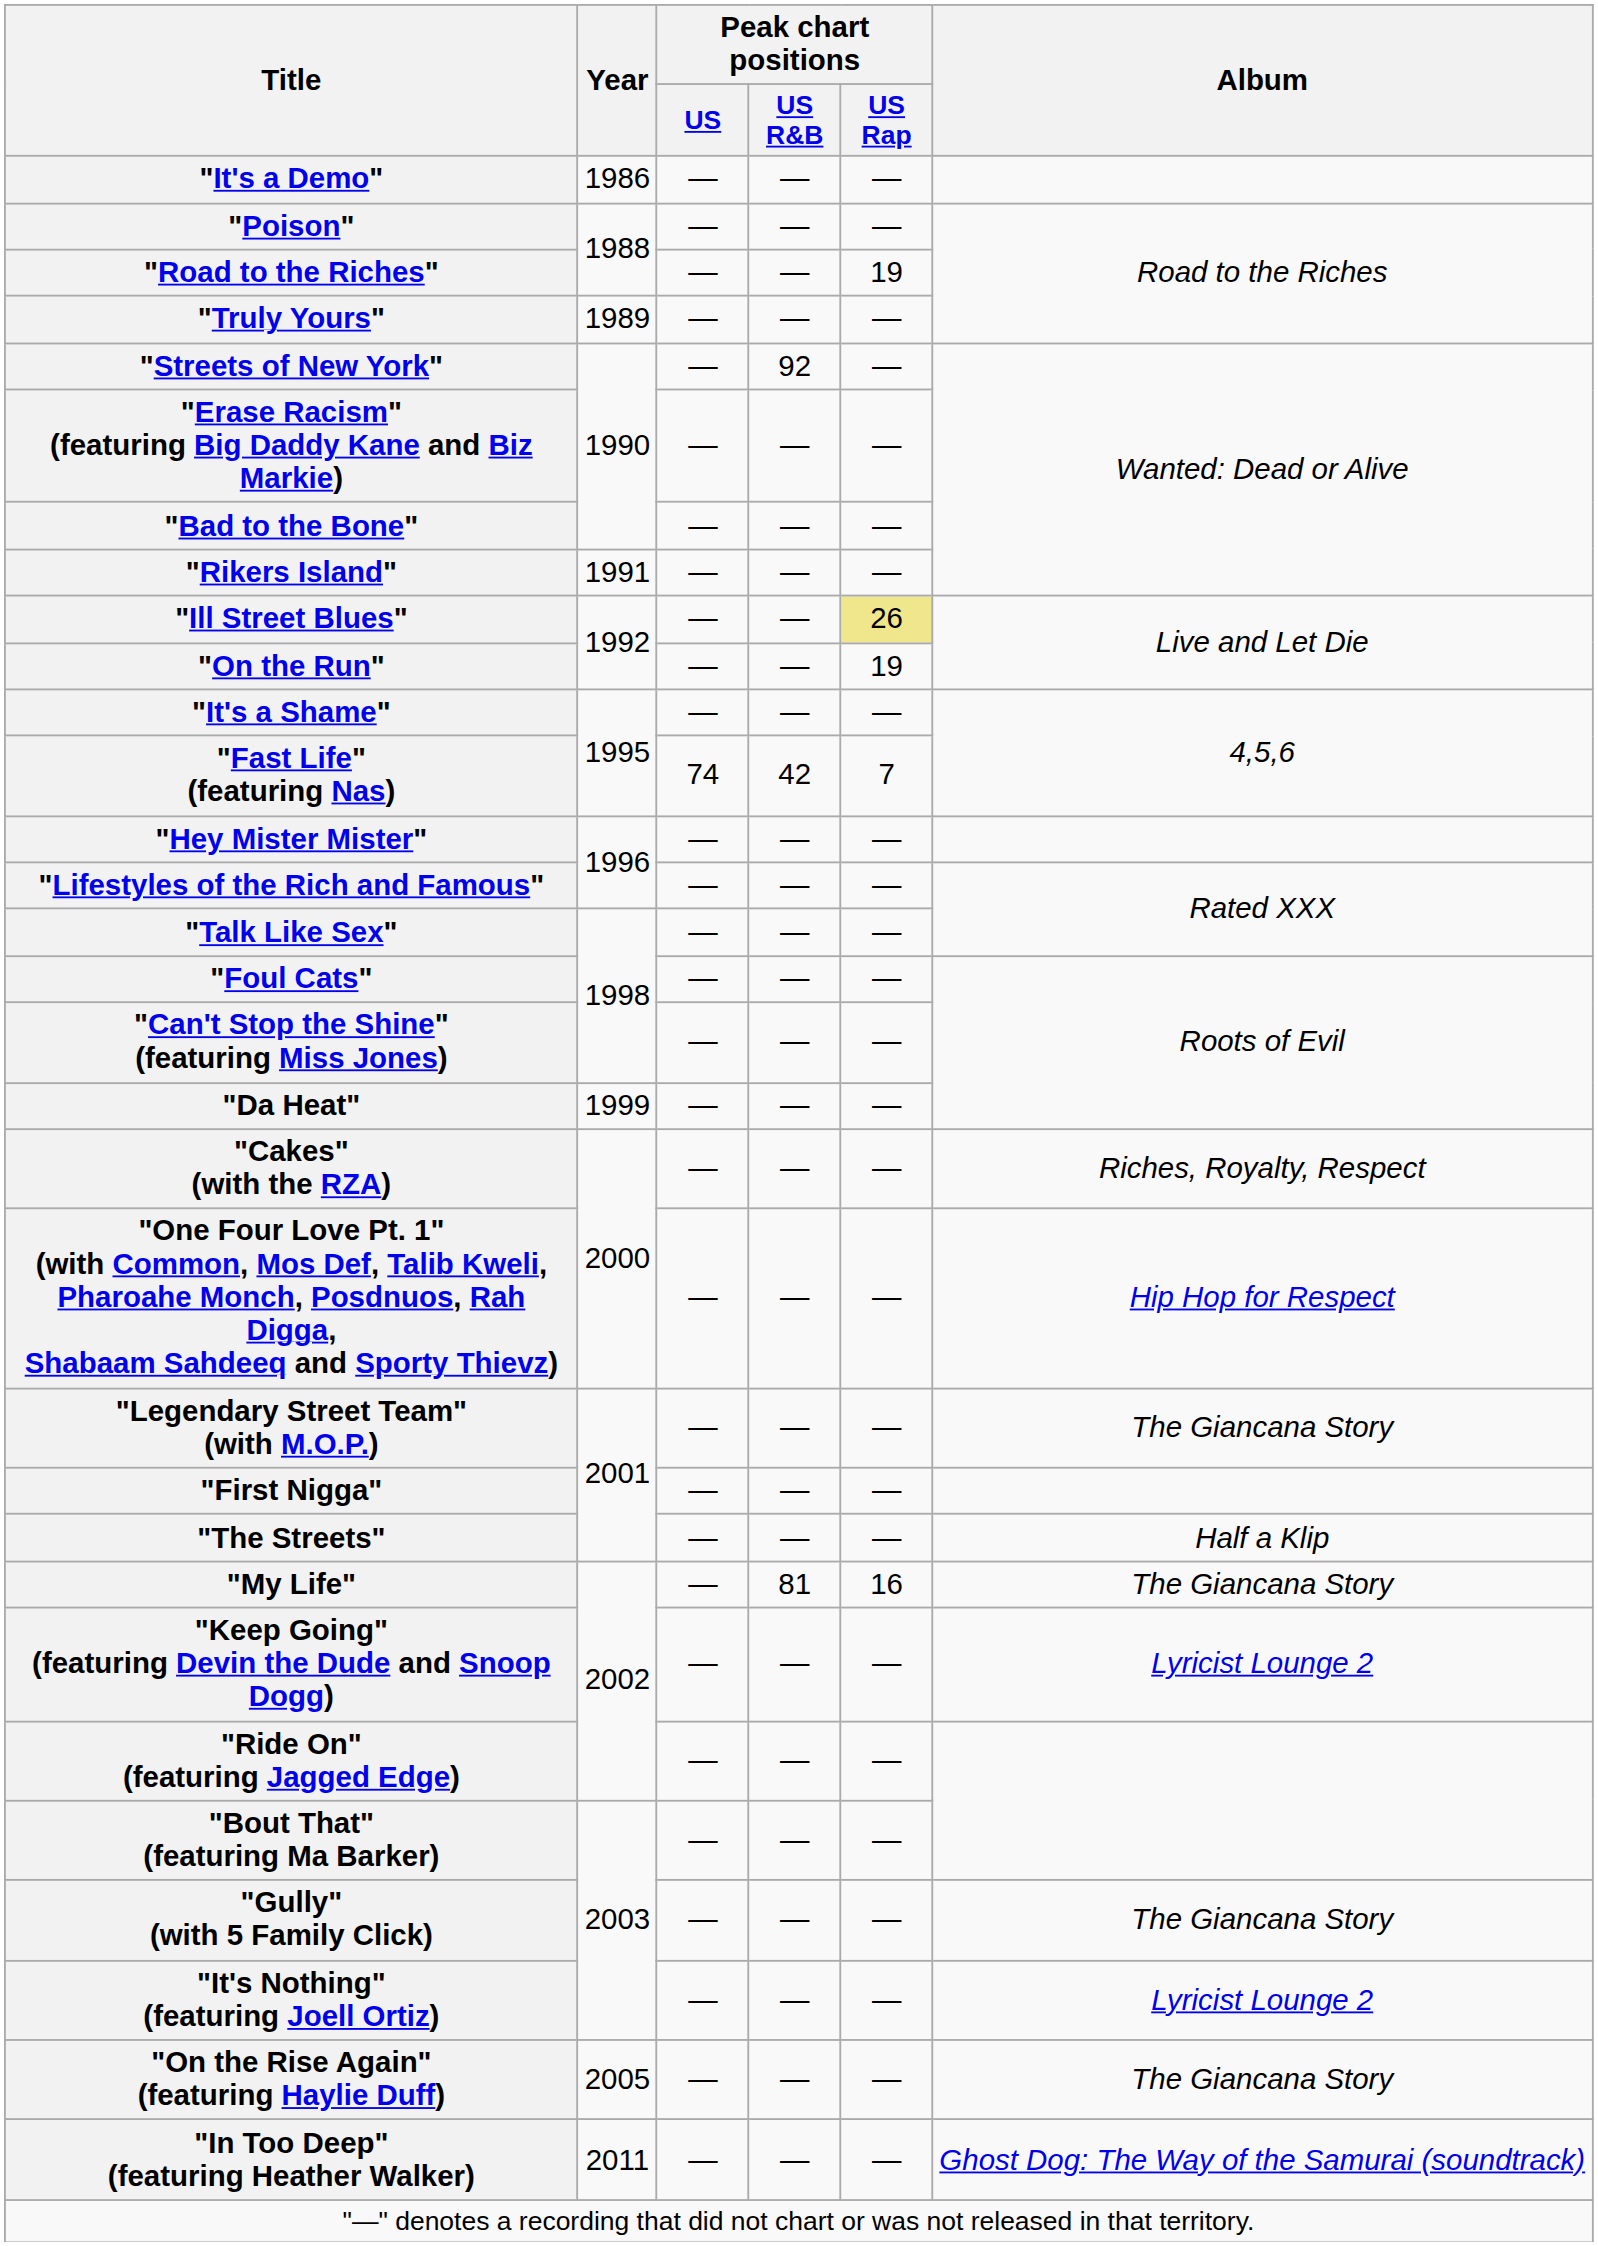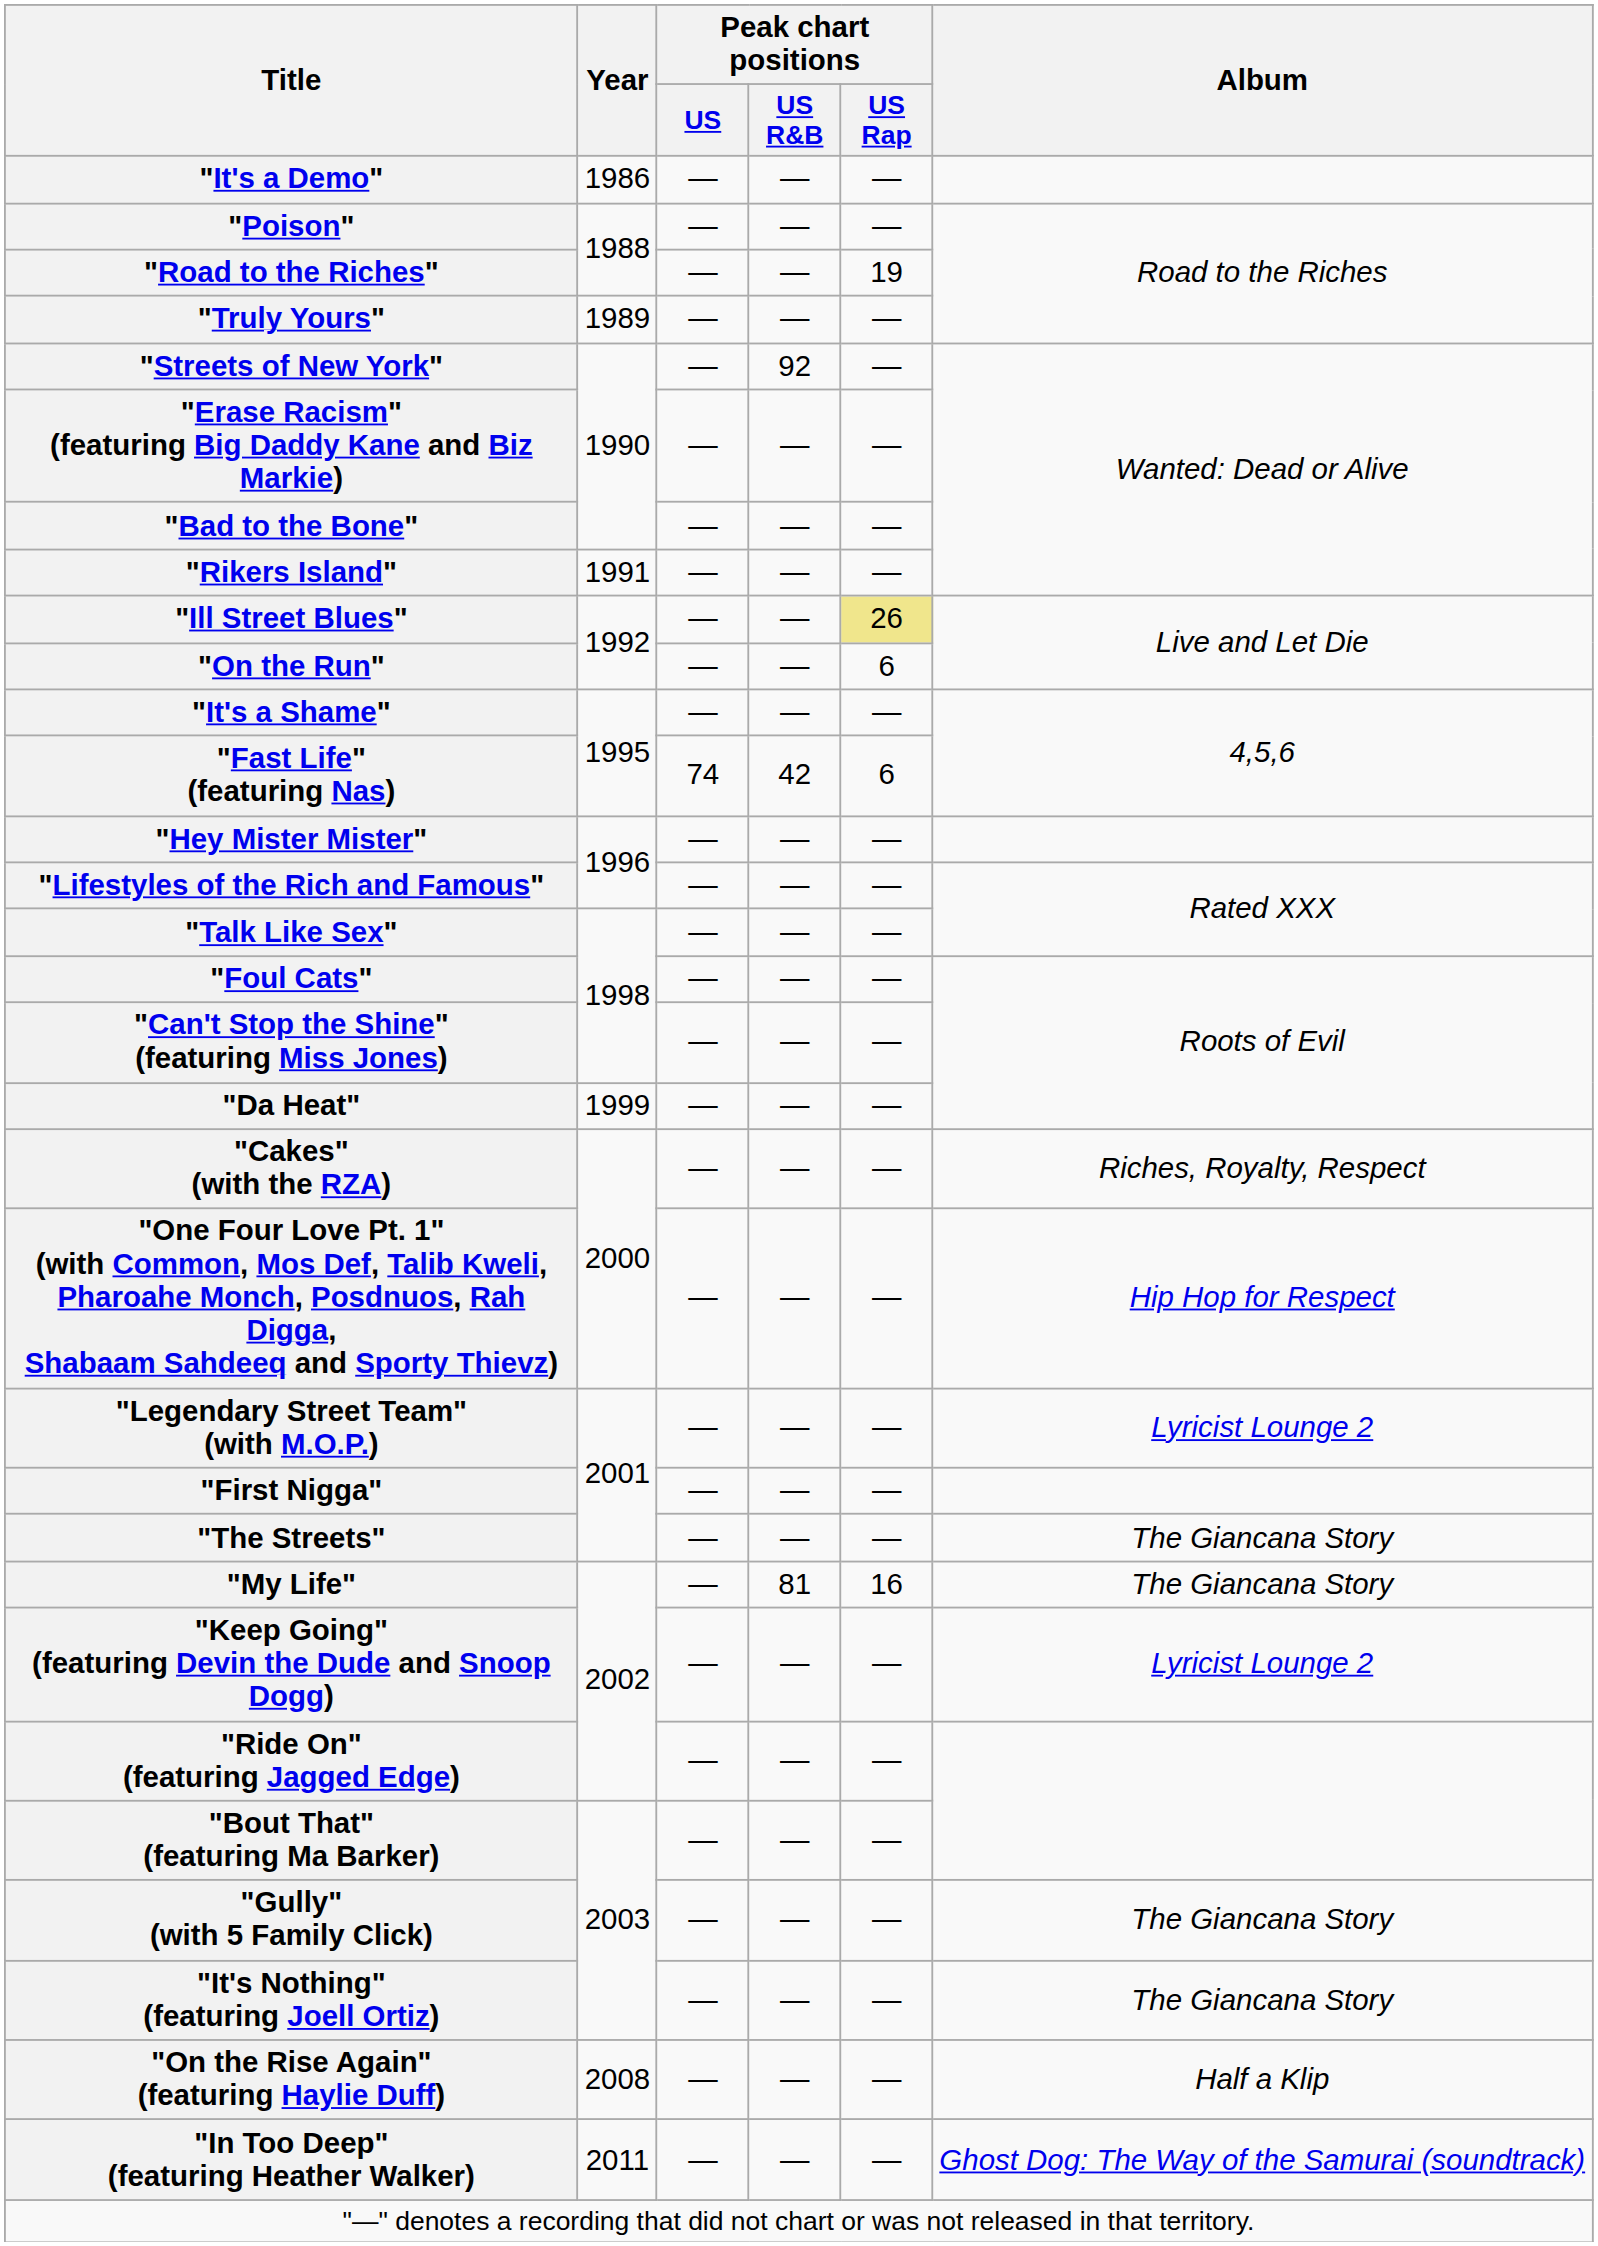(887, 665) 19 -> (887, 665) 6
(887, 775) 7 -> (887, 775) 6
(1262, 1427) The Giancana Story -> (1262, 1427) Lyricist Lounge 2
(1262, 1537) Half a Klip -> (1262, 1537) The Giancana Story
(1262, 1999) Lyricist Lounge 2 -> (1262, 1999) The Giancana Story
(617, 2079) 2005 -> (617, 2079) 2008
(1262, 2079) The Giancana Story -> (1262, 2079) Half a Klip
